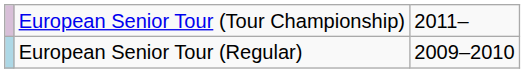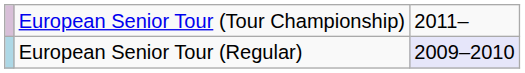(464, 52) no background -> (464, 52) lavender background
